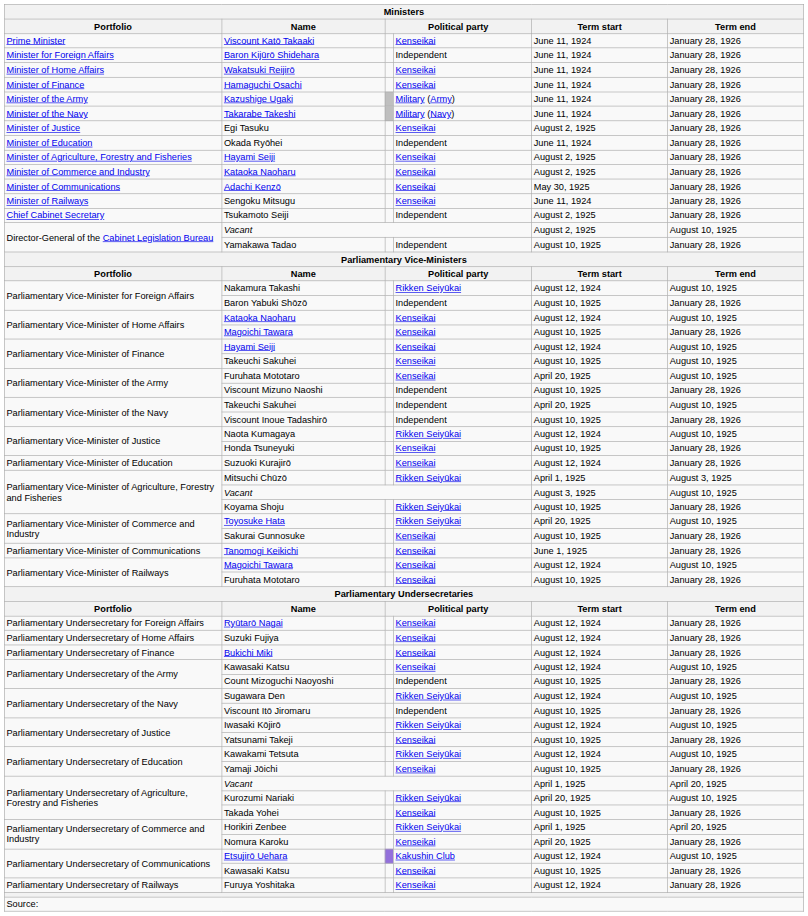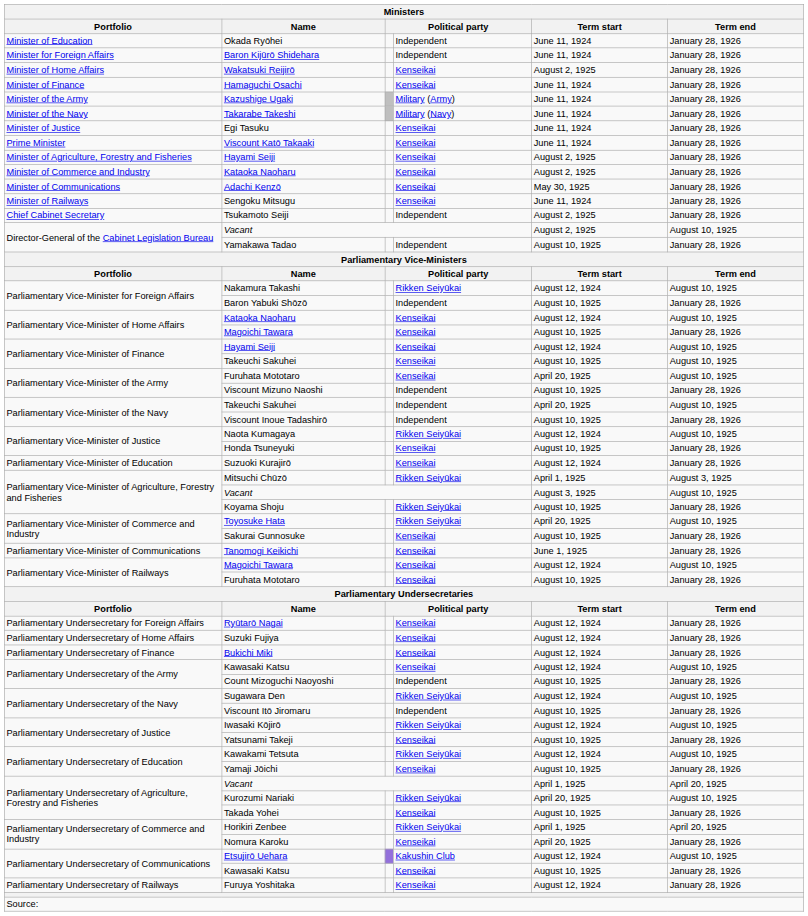rows swapped: (36, 41) <-> (49, 143)
(563, 70) June 11, 1924 -> (565, 70) August 2, 1925
(565, 128) August 2, 1925 -> (563, 128) June 11, 1924
